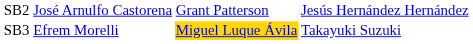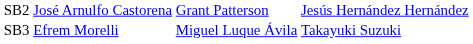(236, 30) gold background -> (236, 30) no background
